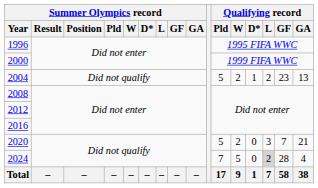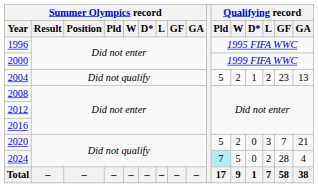(221, 158) no background -> (221, 158) paleturquoise background
(269, 158) lightgrey background -> (269, 158) no background
